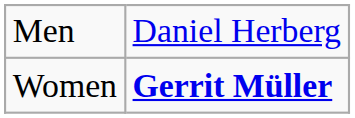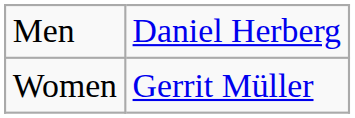(232, 84) bold -> (223, 84) normal
